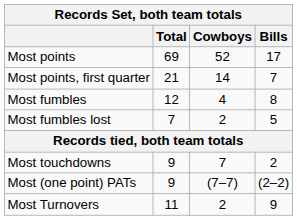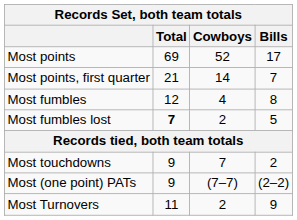(171, 120) normal -> (171, 120) bold
